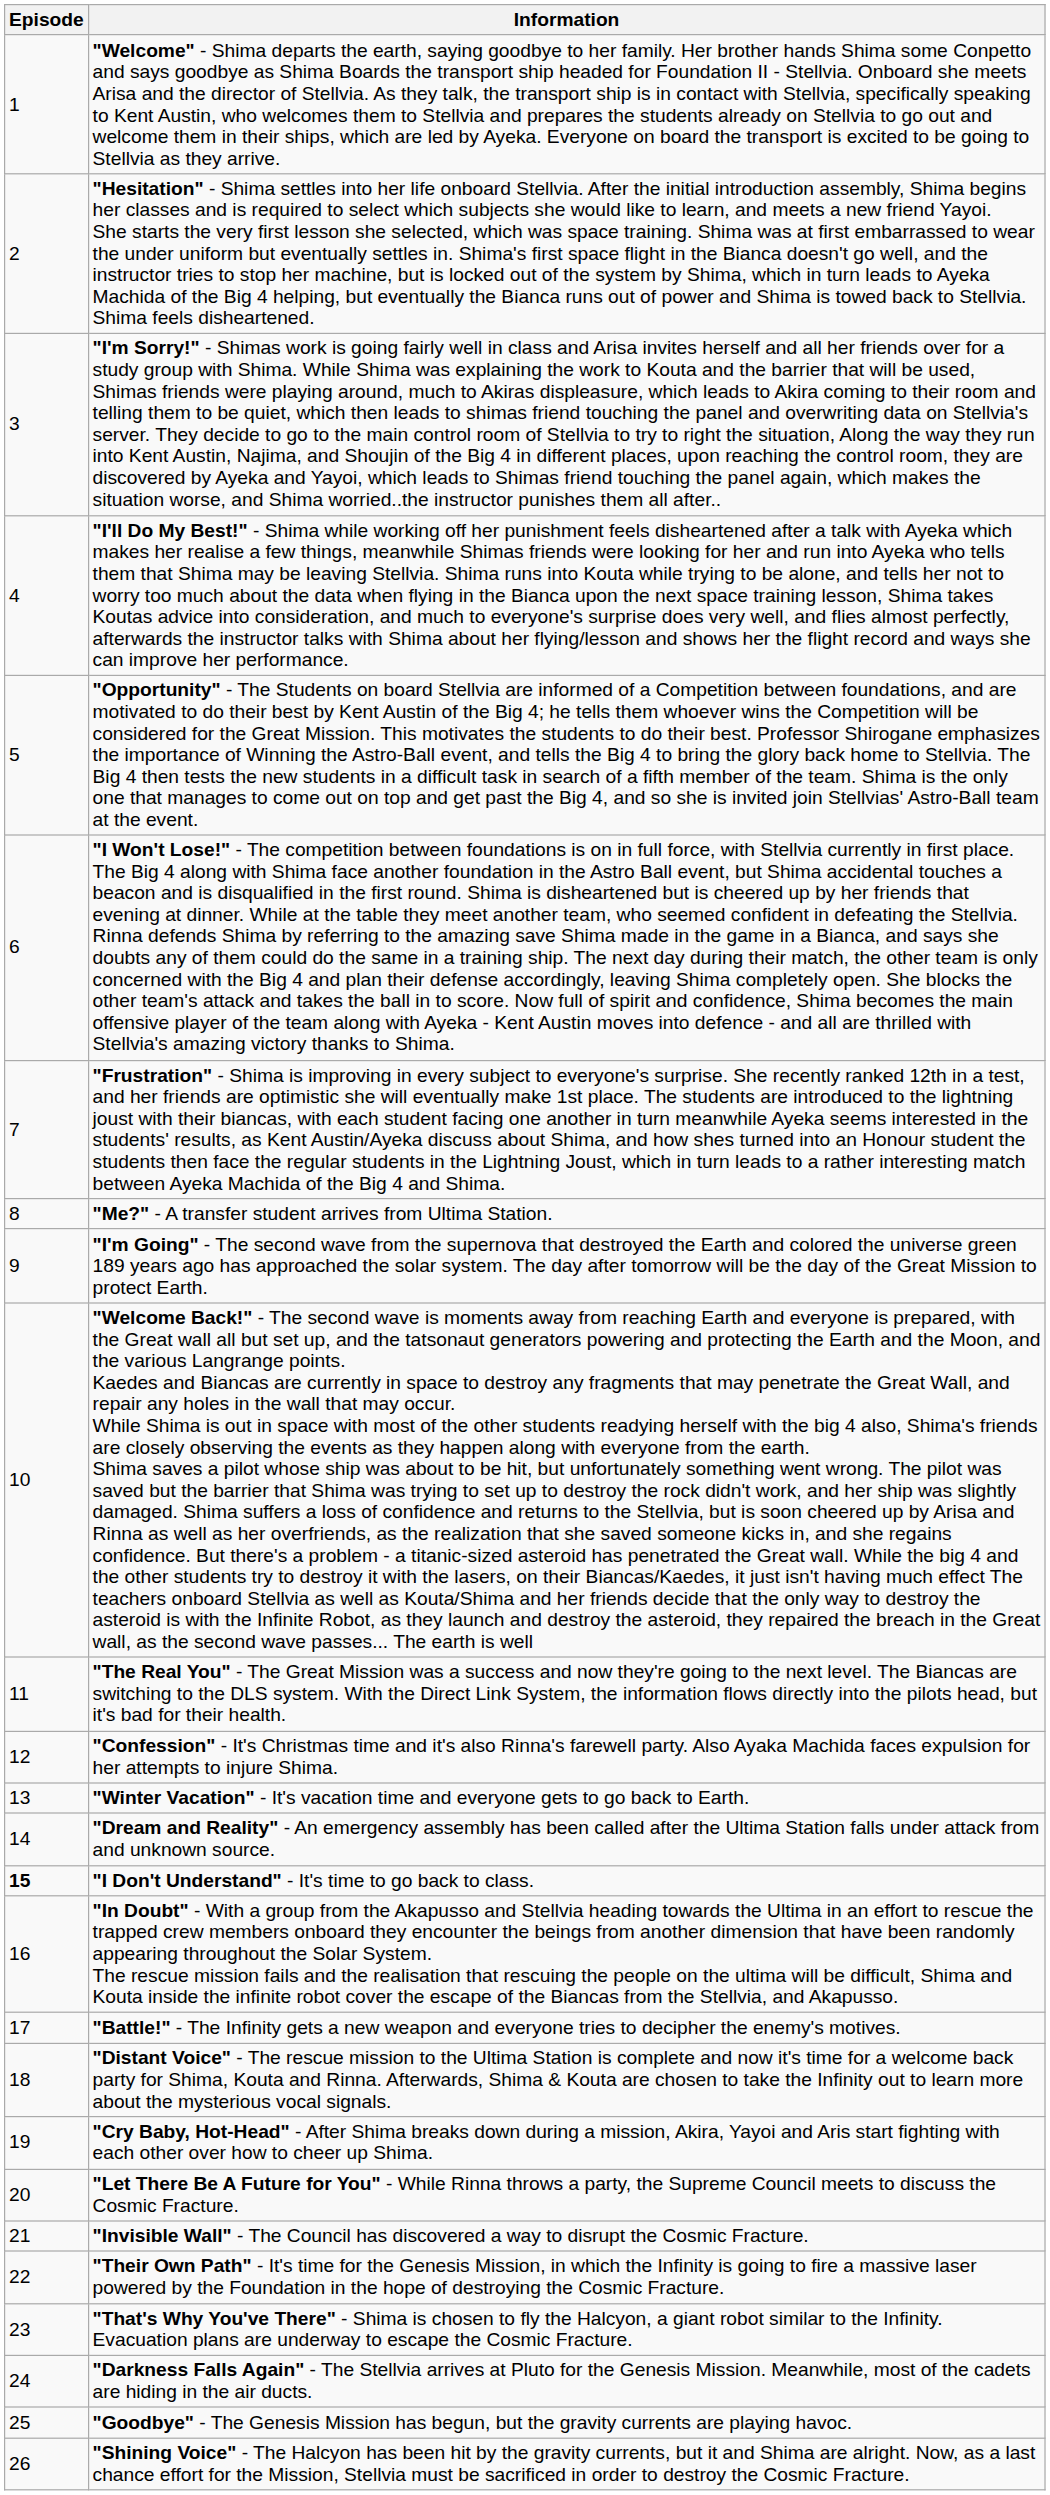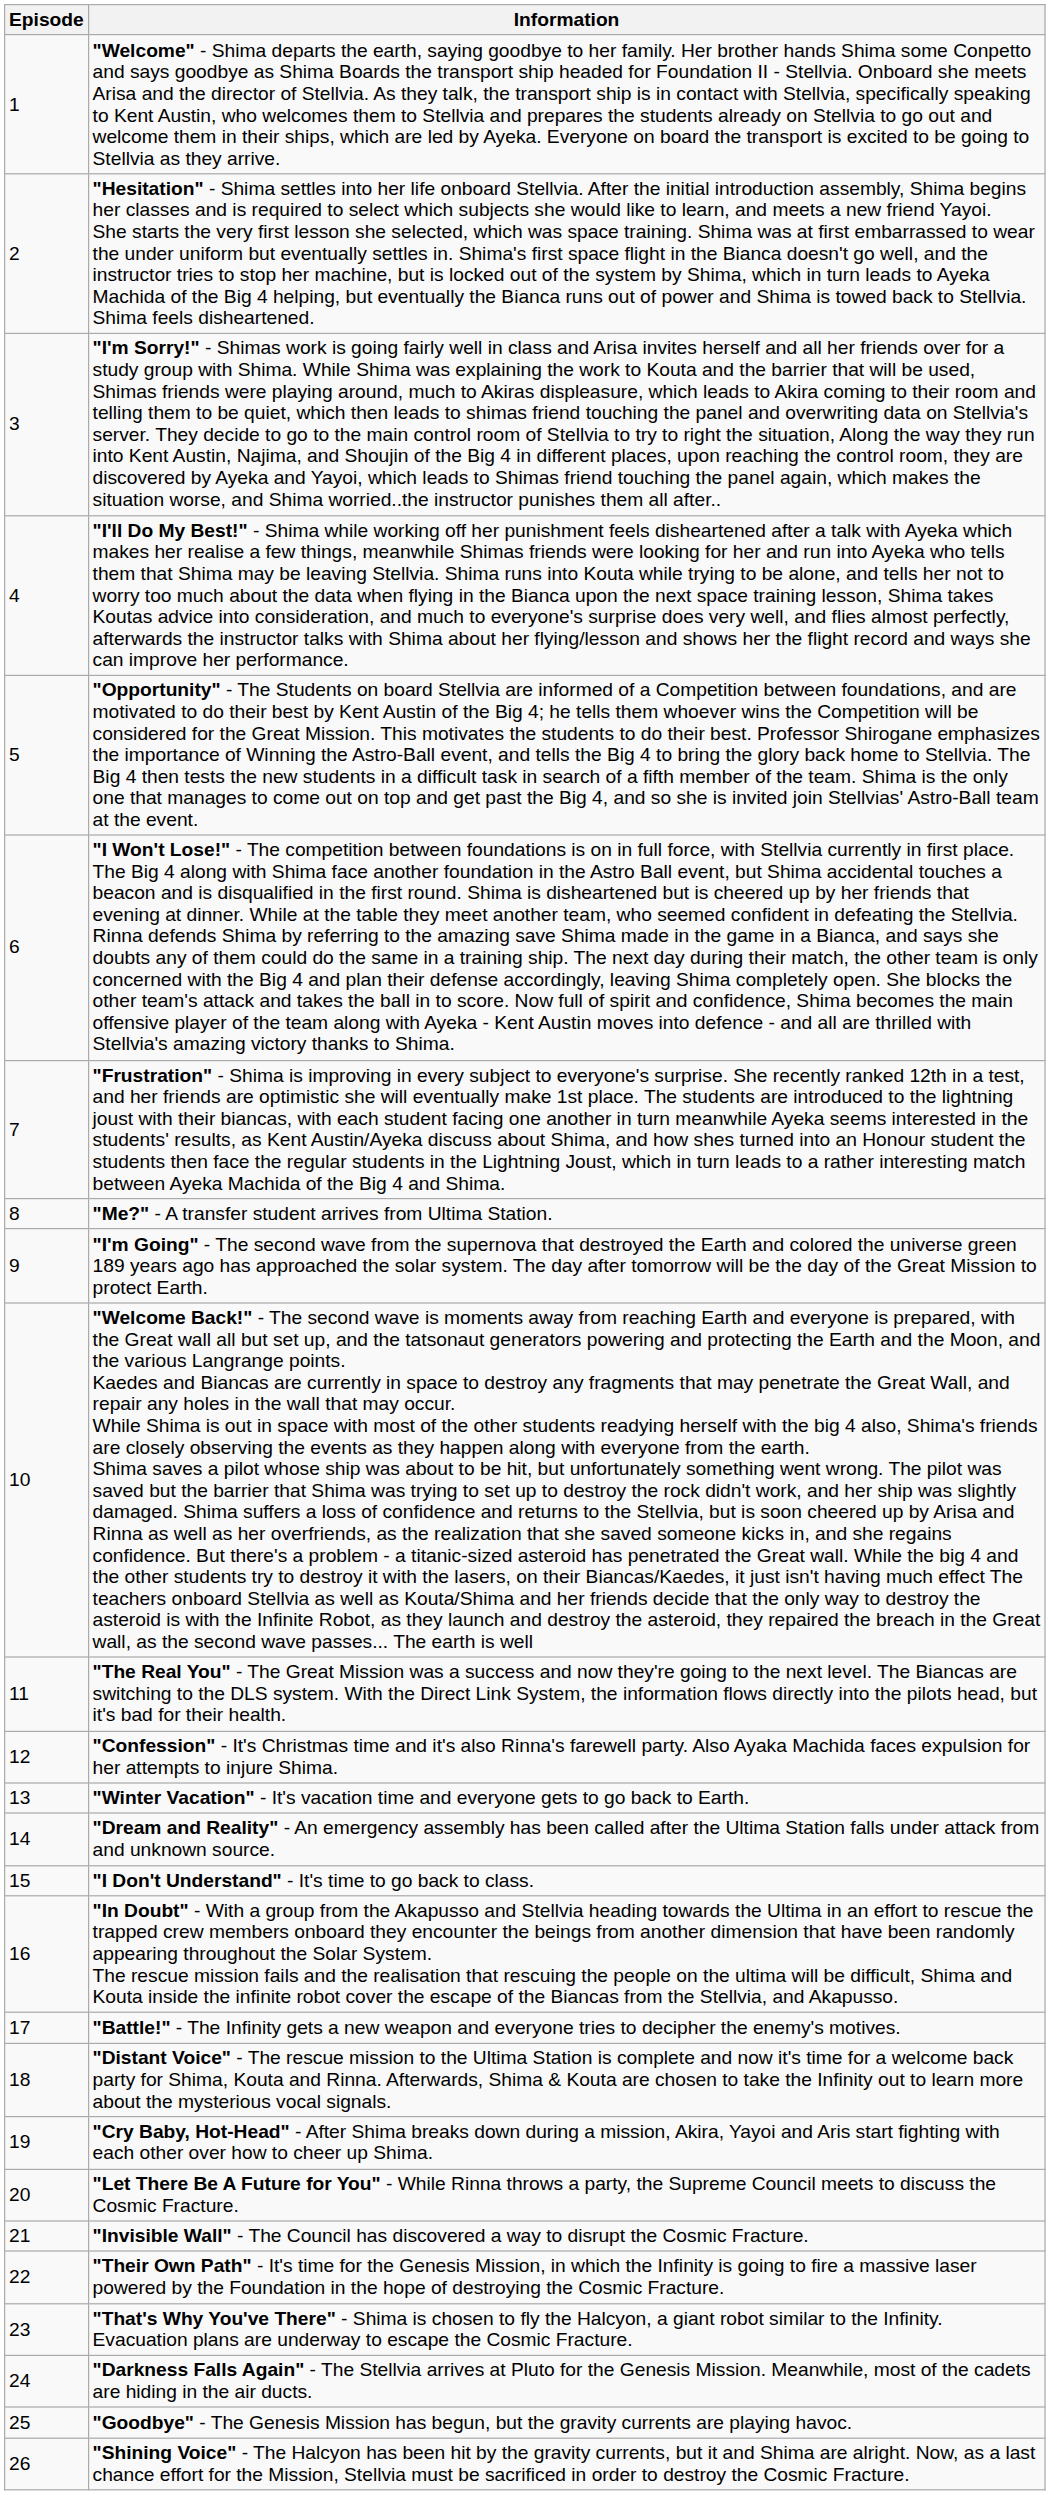(20, 1880) bold -> (20, 1880) normal
